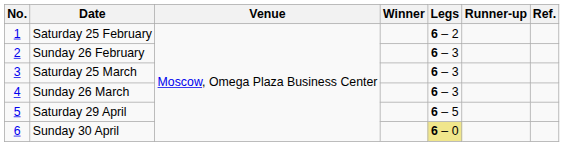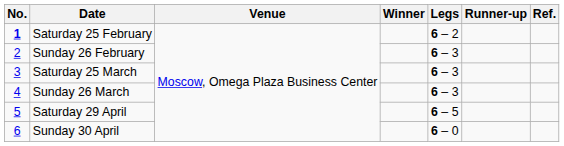(17, 33) normal -> (17, 33) bold
(445, 131) khaki background -> (445, 131) no background
